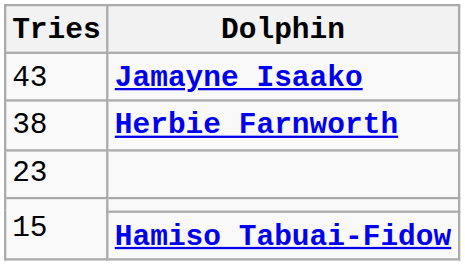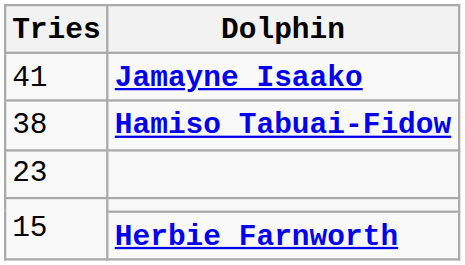(30, 77) 43 -> (30, 77) 41
(256, 125) Herbie Farnworth -> (283, 125) Hamiso Tabuai-Fidow
(283, 236) Hamiso Tabuai-Fidow -> (256, 236) Herbie Farnworth
